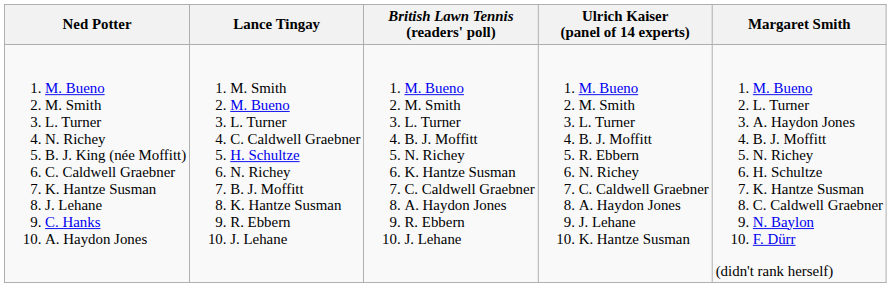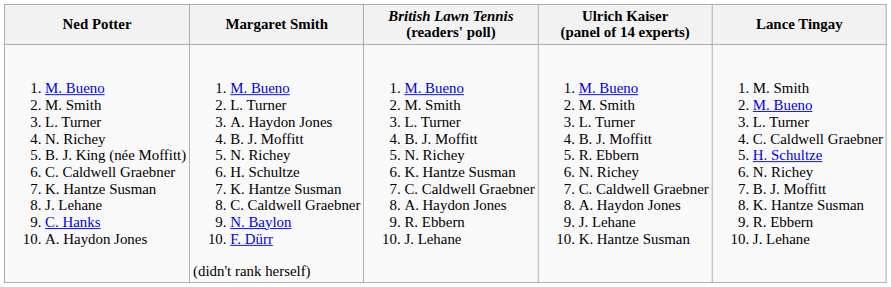columns swapped: (277, 24) <-> (799, 24)
